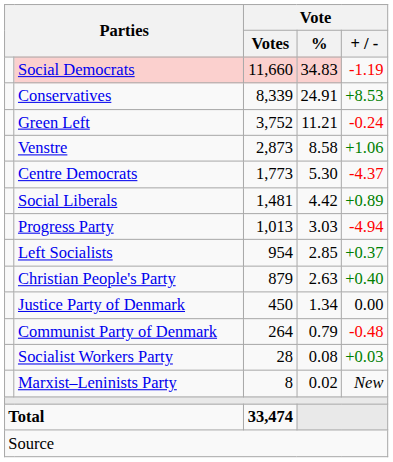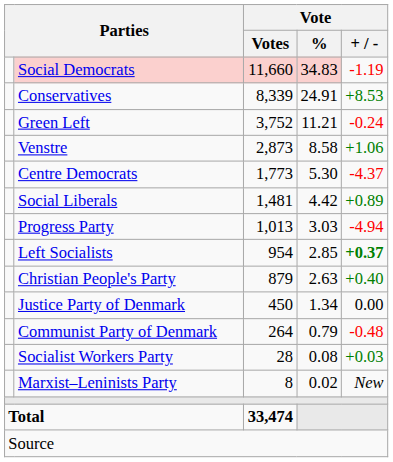(364, 252) normal -> (364, 252) bold
